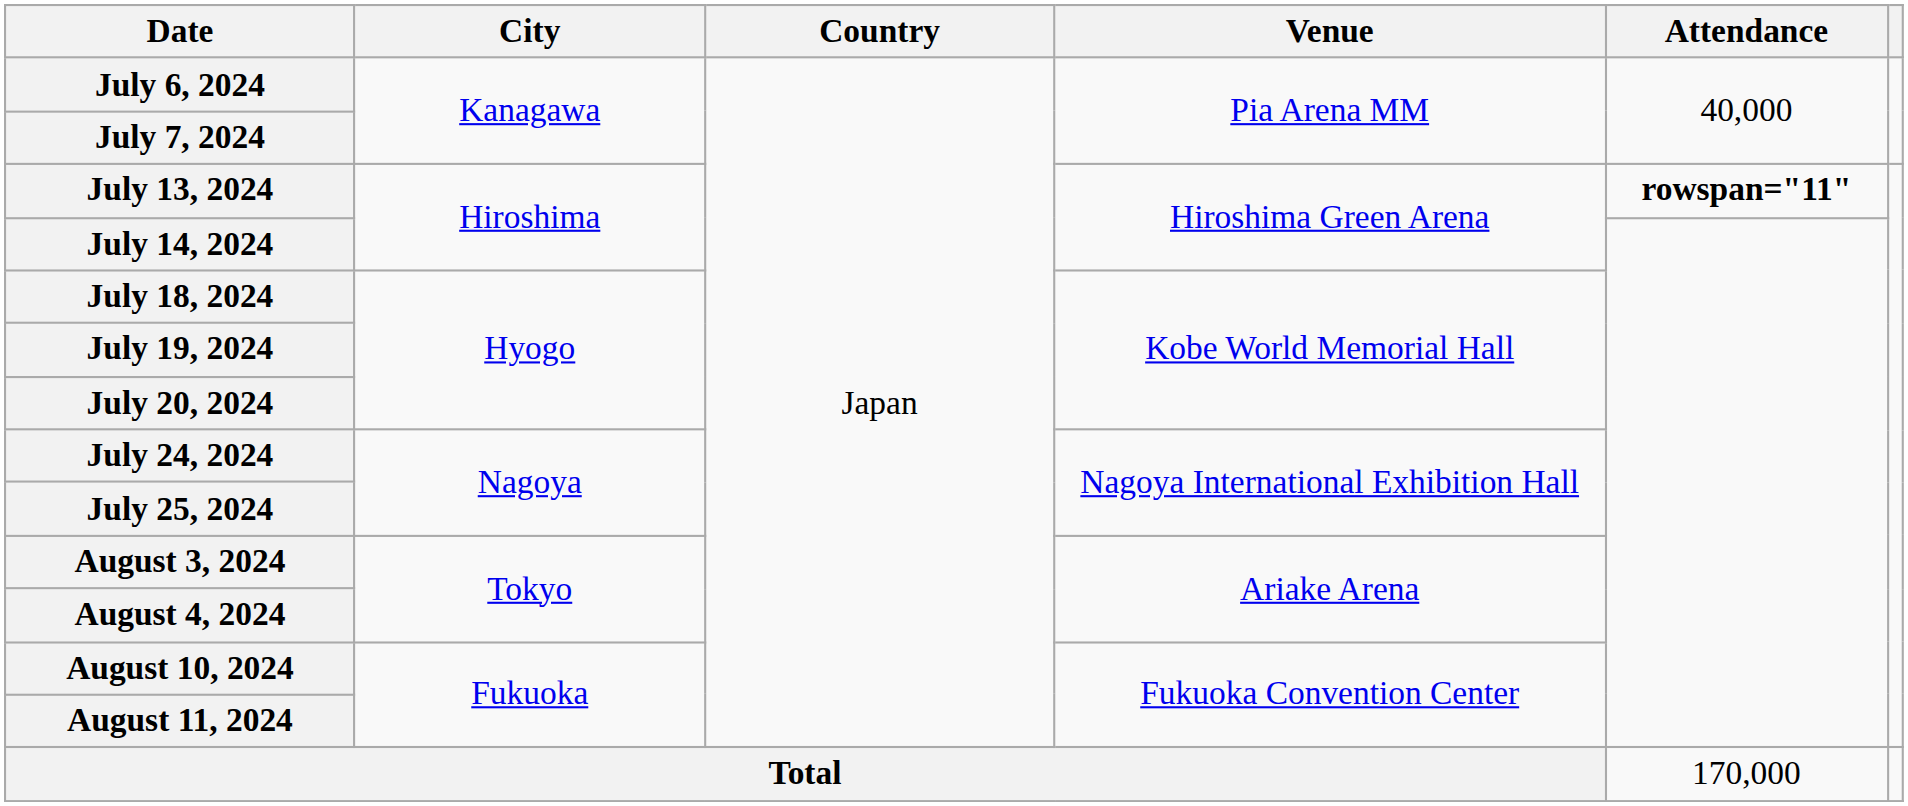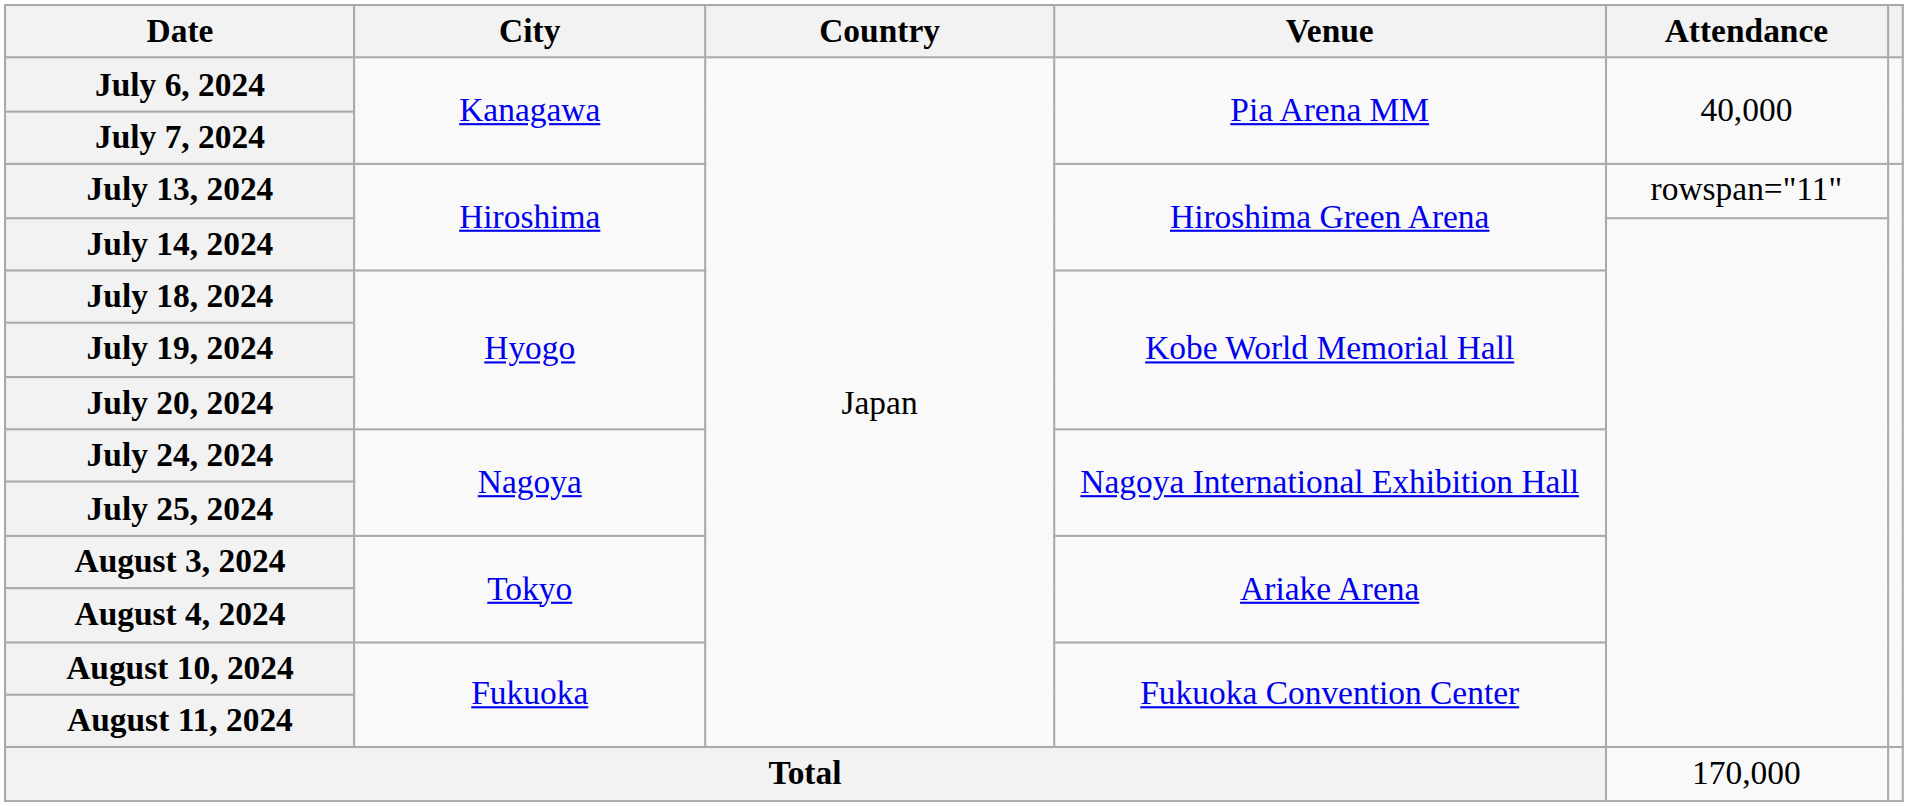(1746, 190) bold -> (1746, 190) normal
